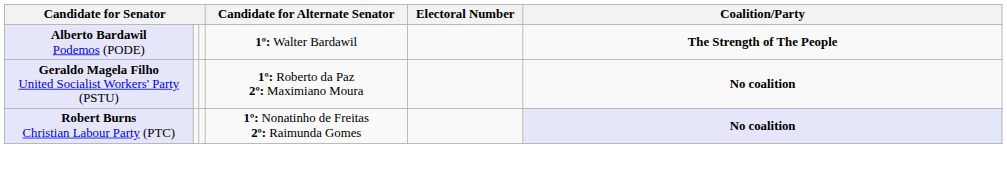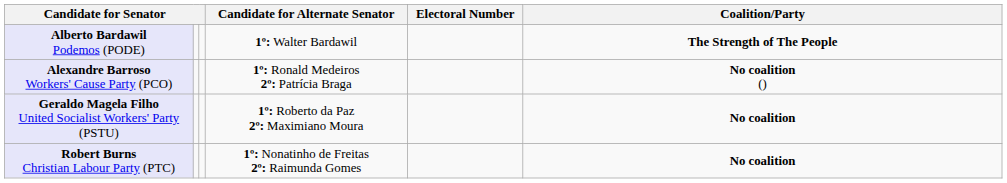+ row: (99, 76)
(763, 125) lavender background -> (763, 160) no background
